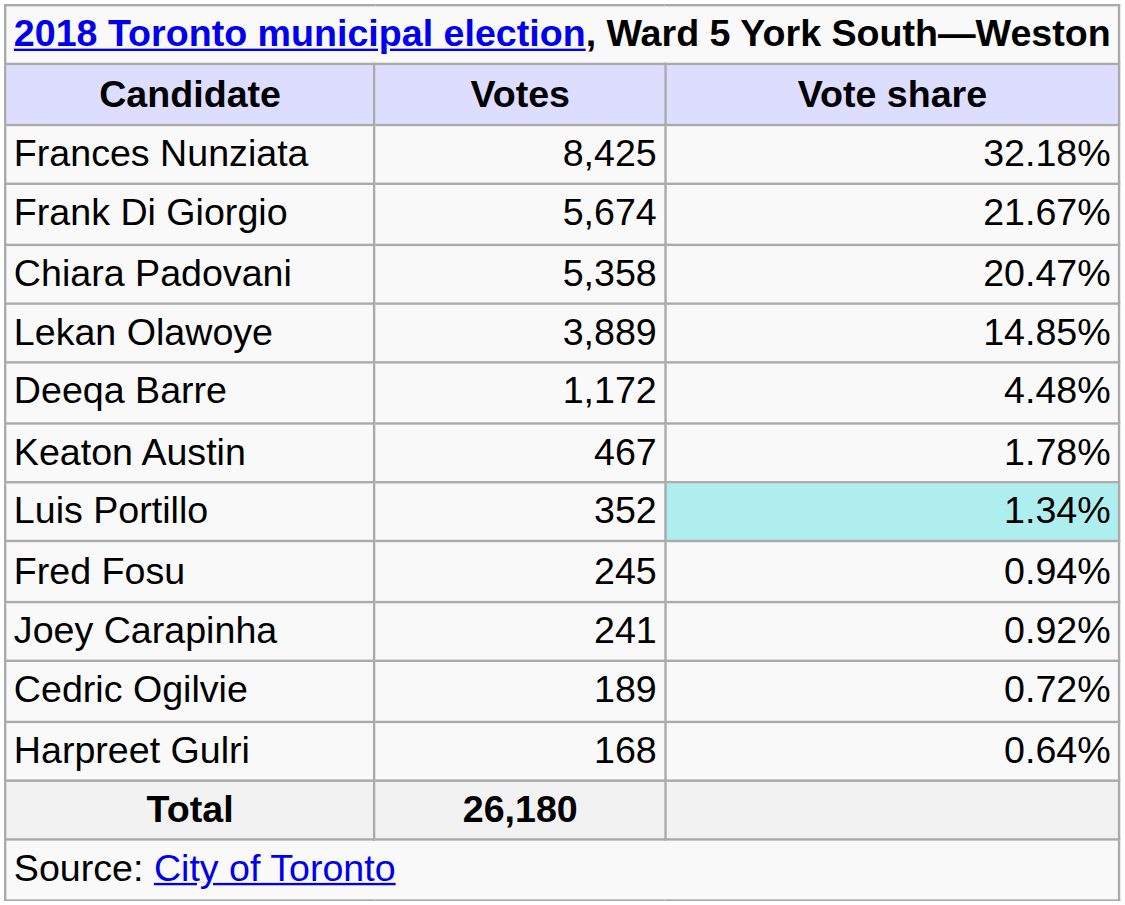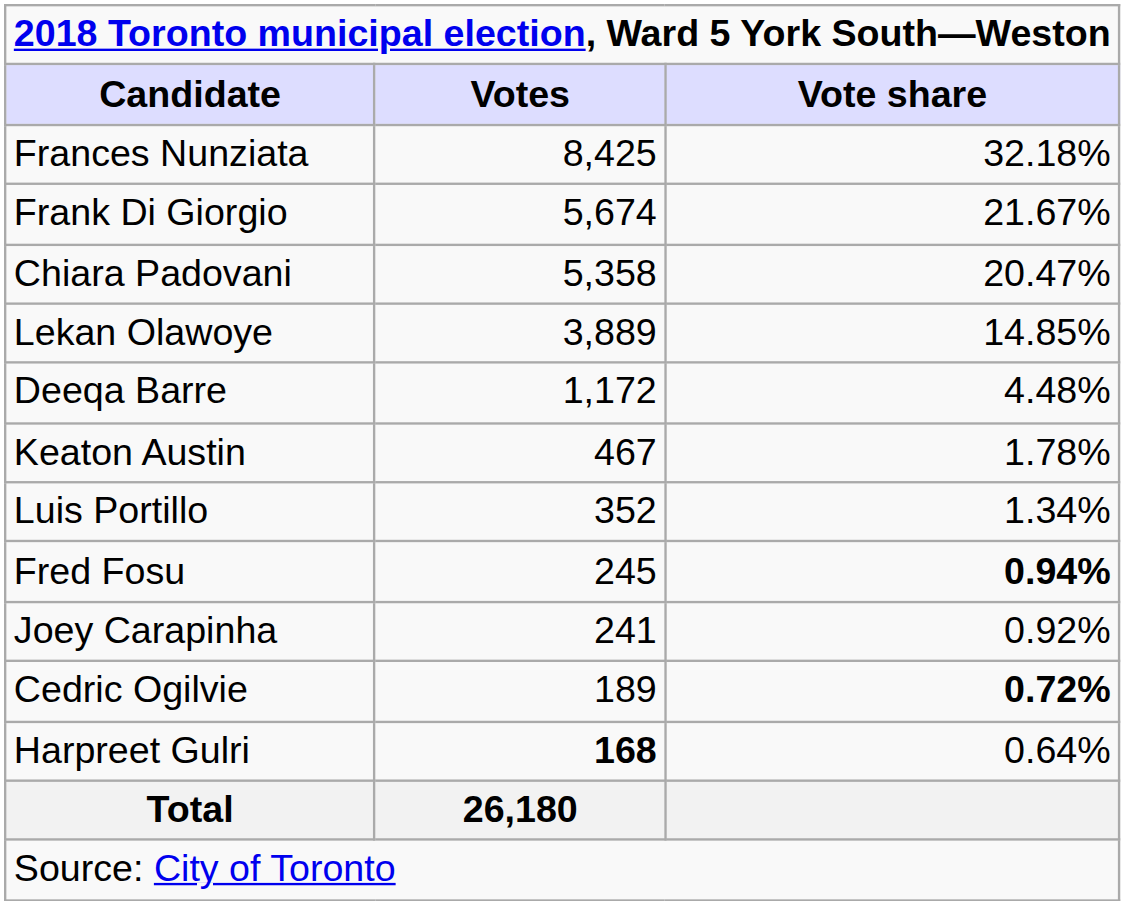(1057, 511) paleturquoise background -> (1057, 511) no background
(1057, 570) normal -> (1057, 570) bold
(1057, 690) normal -> (1057, 690) bold
(625, 749) normal -> (625, 749) bold
